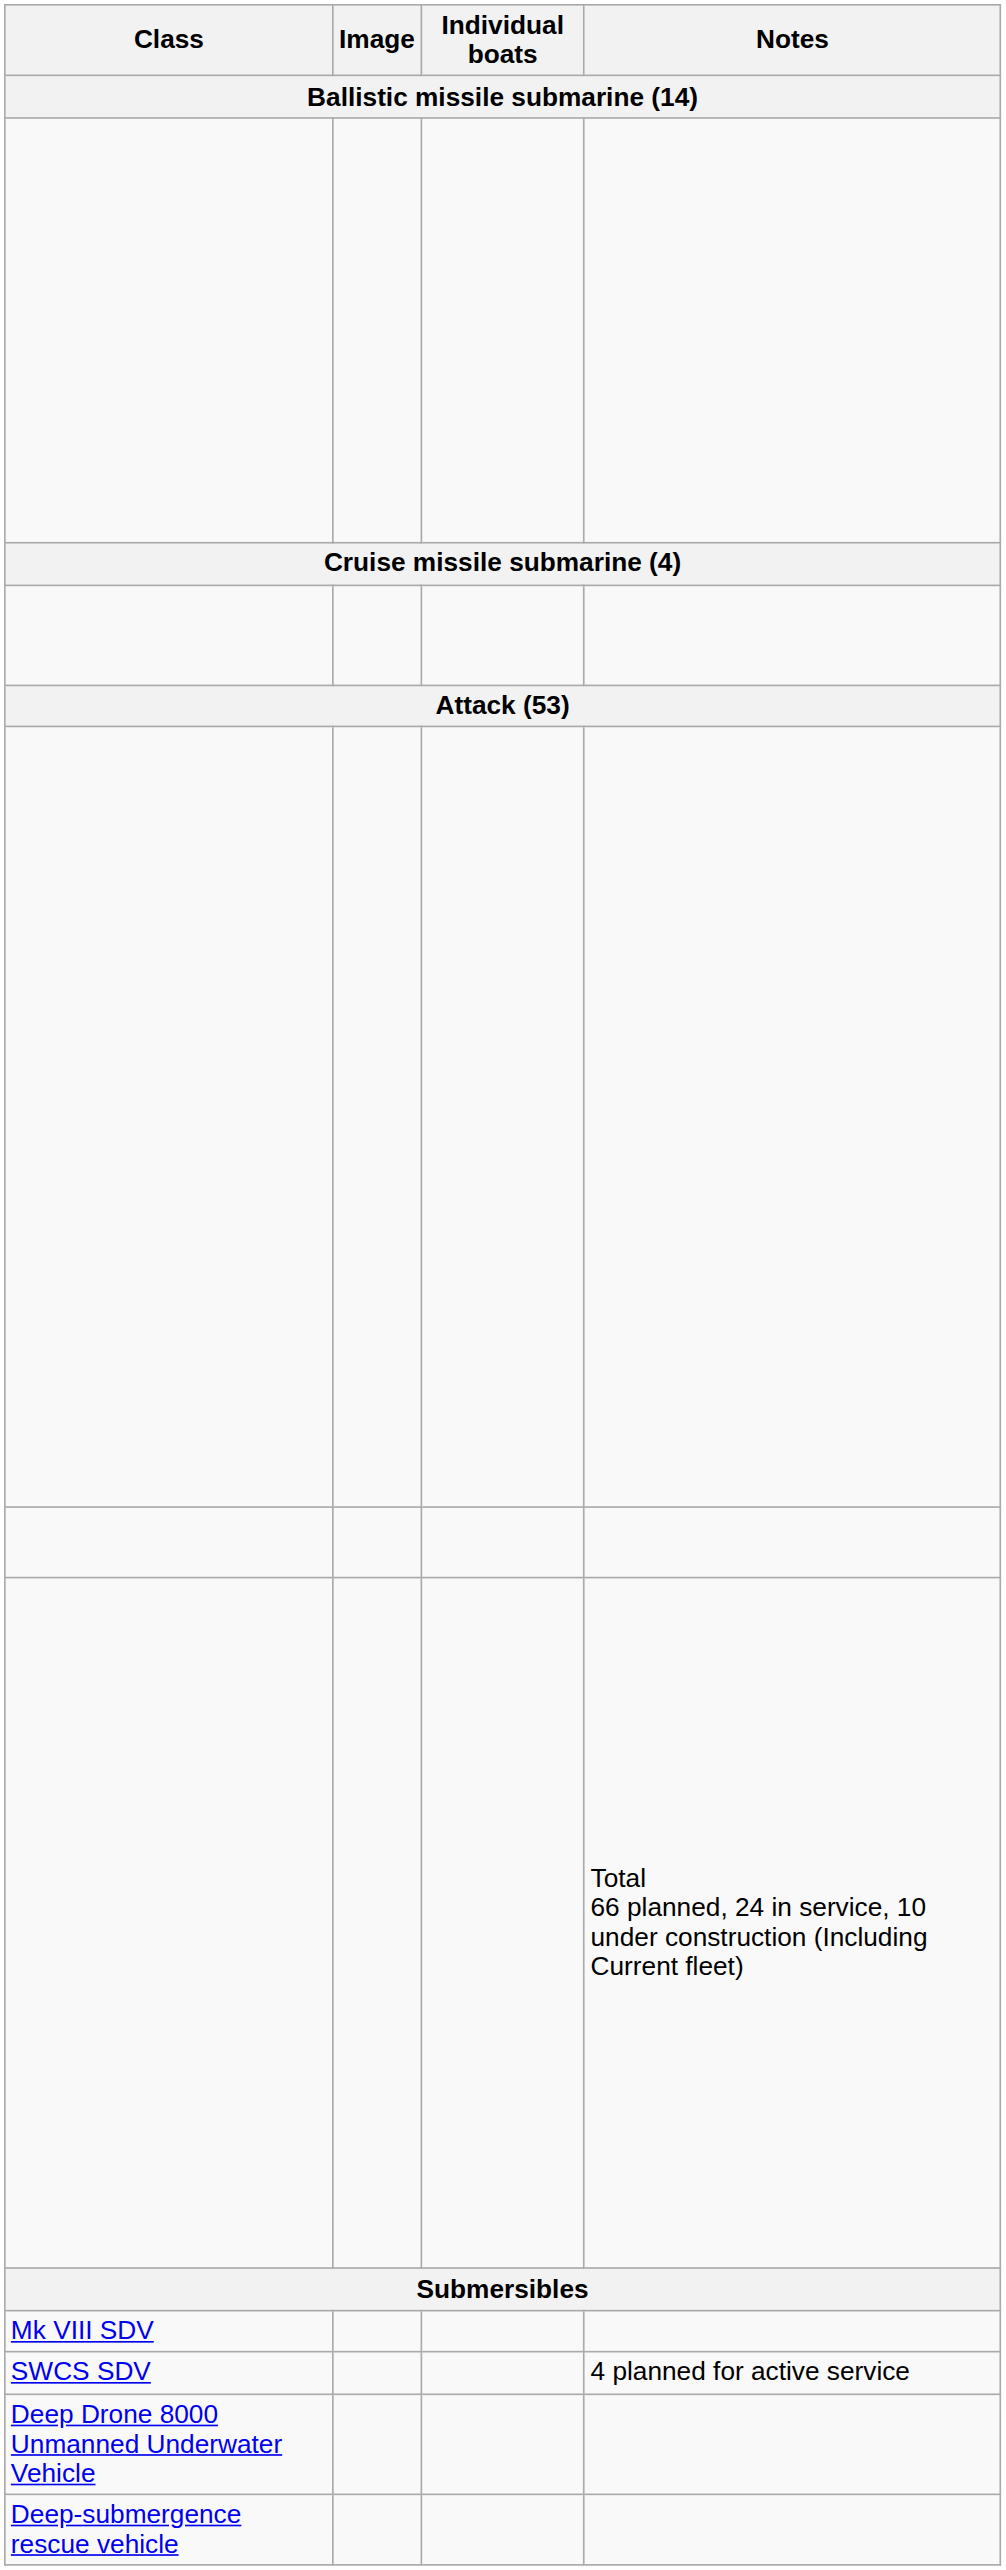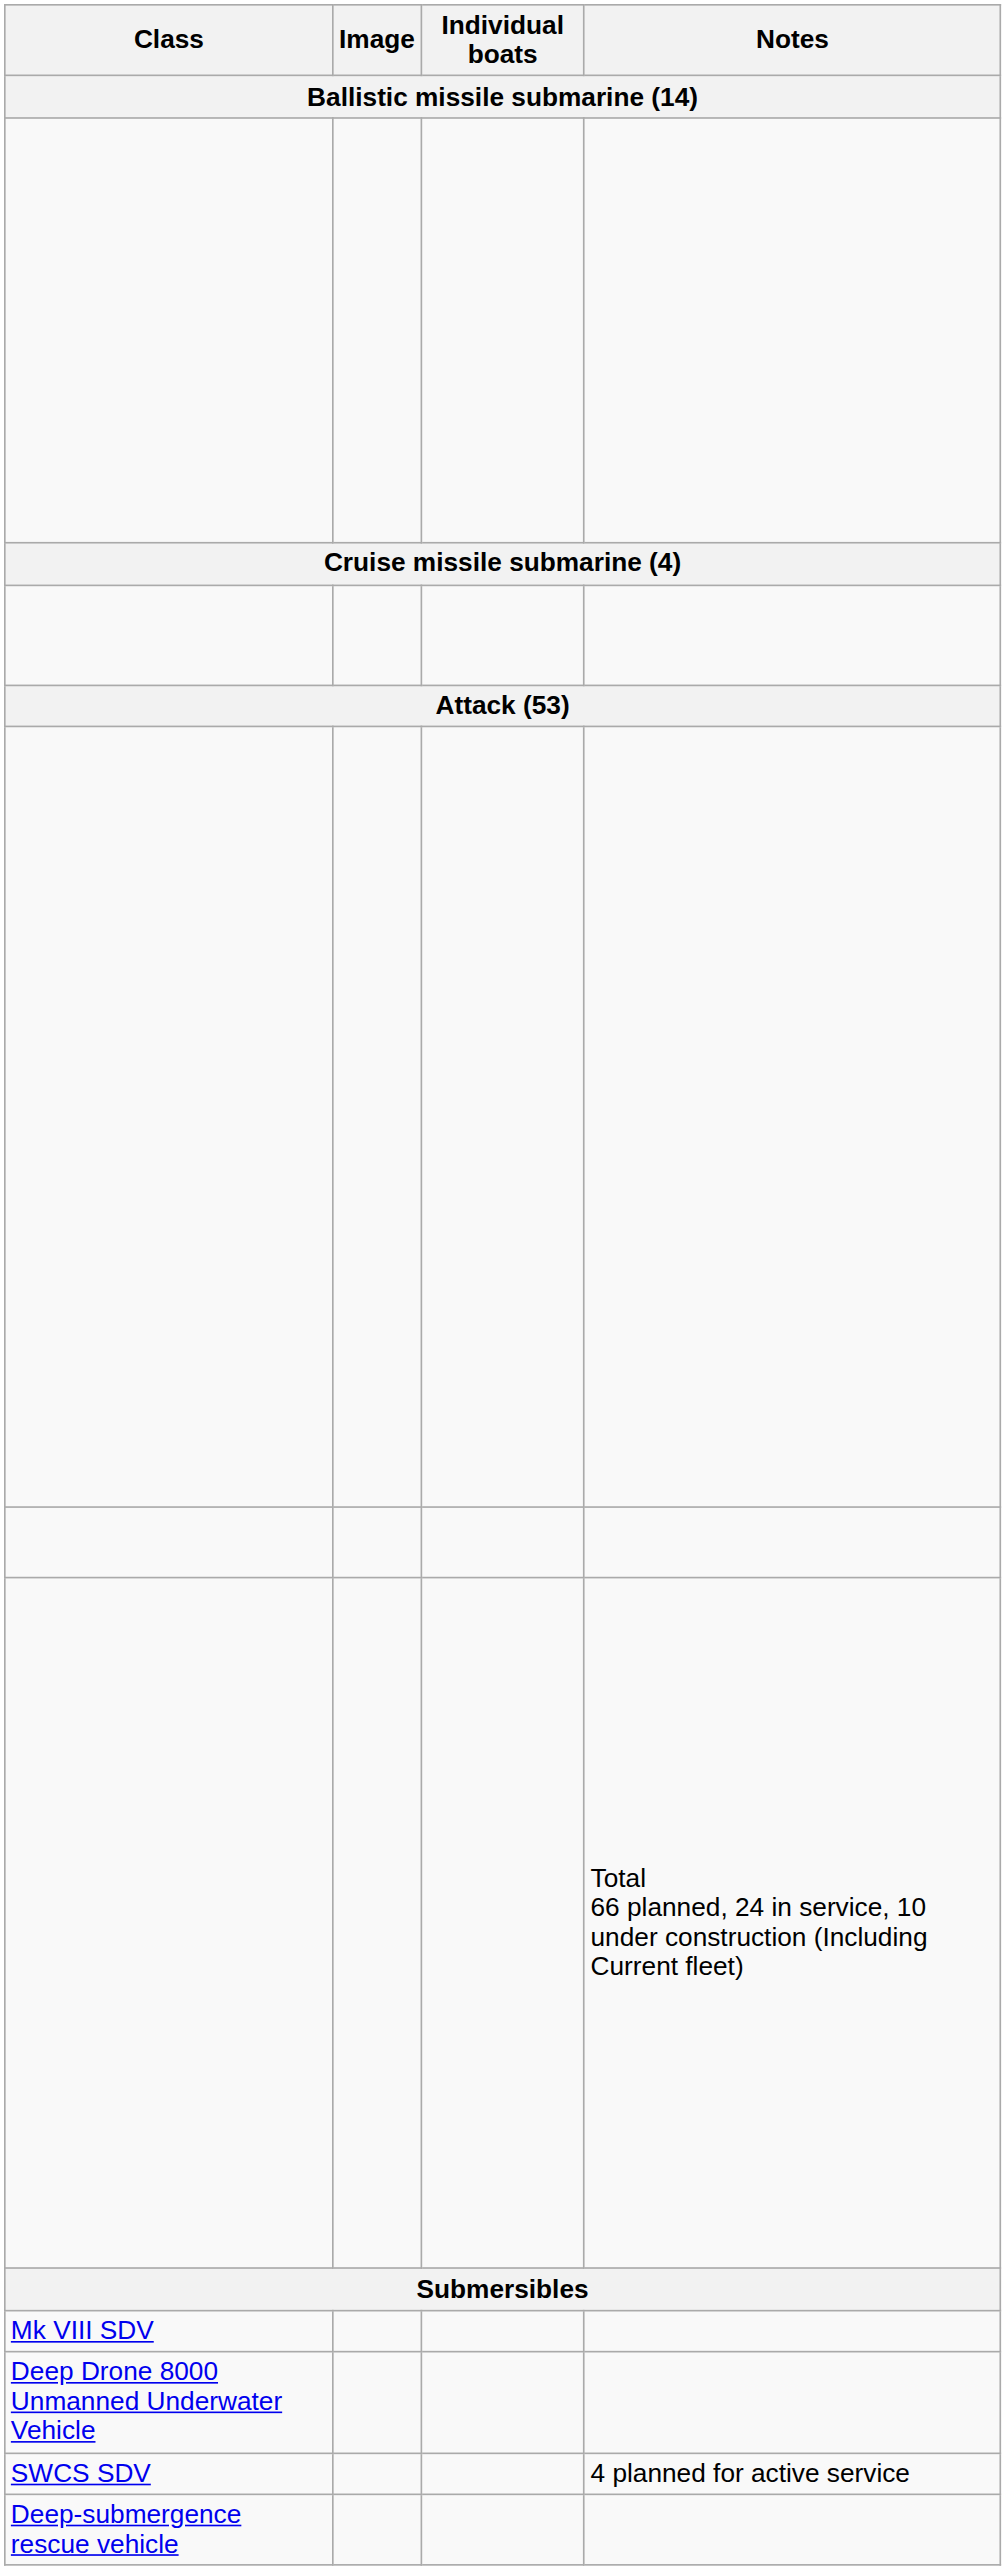rows swapped: (81, 2372) <-> (147, 2443)
